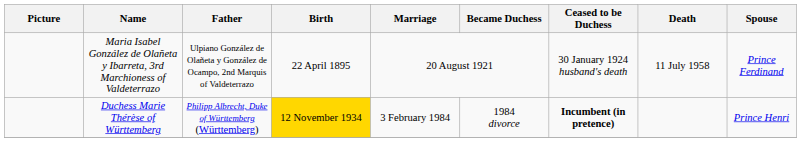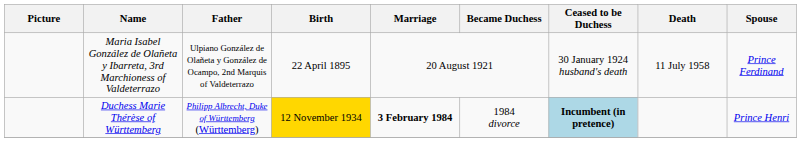(415, 117) normal -> (415, 117) bold
(593, 117) no background -> (593, 117) lightblue background
